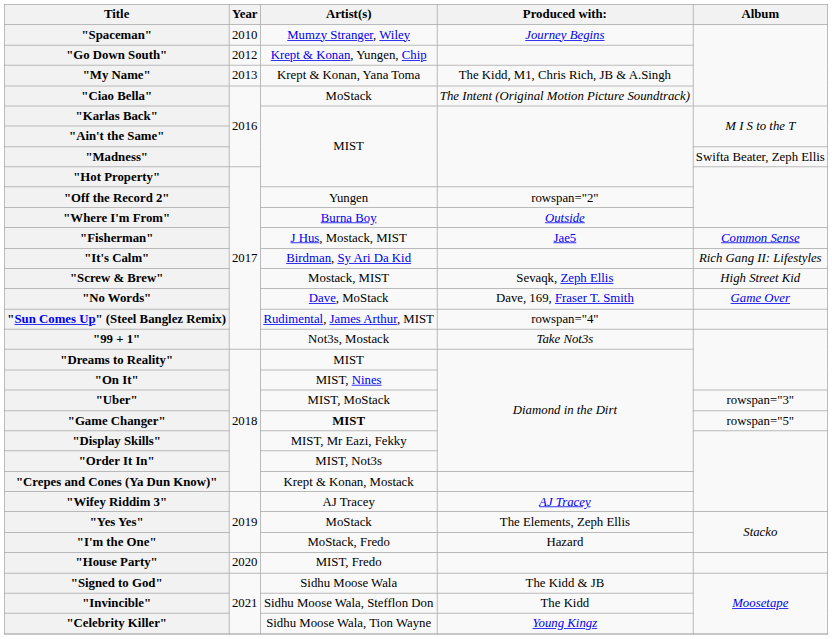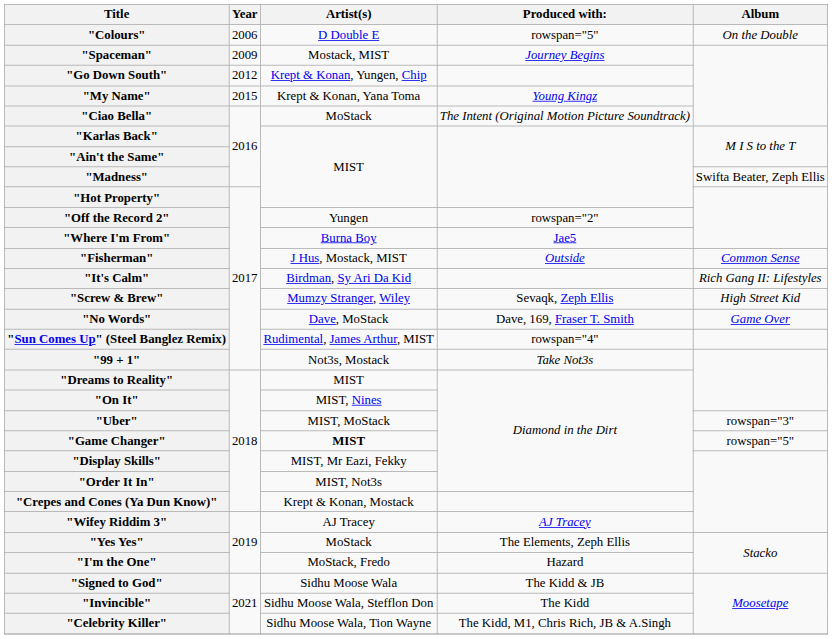+ row: (117, 34)
(245, 34) 2010 -> (245, 55) 2009
(349, 34) Mumzy Stranger, Wiley -> (349, 55) Mostack, MIST
(245, 75) 2013 -> (245, 95) 2015
(565, 75) The Kidd, M1, Chris Rich, JB & A.Singh -> (565, 95) Young Kingz
(565, 217) Outside -> (565, 237) Jae5
(565, 237) Jae5 -> (565, 258) Outside
(349, 278) Mostack, MIST -> (349, 298) Mumzy Stranger, Wiley
- row: (117, 562)
(565, 623) Young Kingz -> (565, 623) The Kidd, M1, Chris Rich, JB & A.Singh
